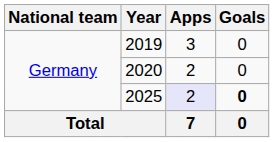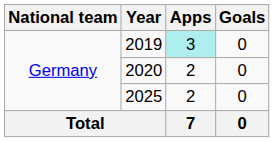(191, 44) no background -> (191, 44) paleturquoise background
(191, 96) lavender background -> (191, 96) no background
(242, 96) bold -> (242, 96) normal
